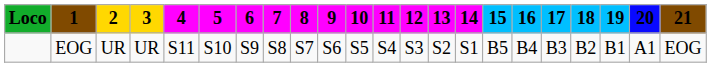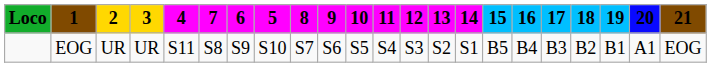columns swapped: (218, 18) <-> (277, 18)
